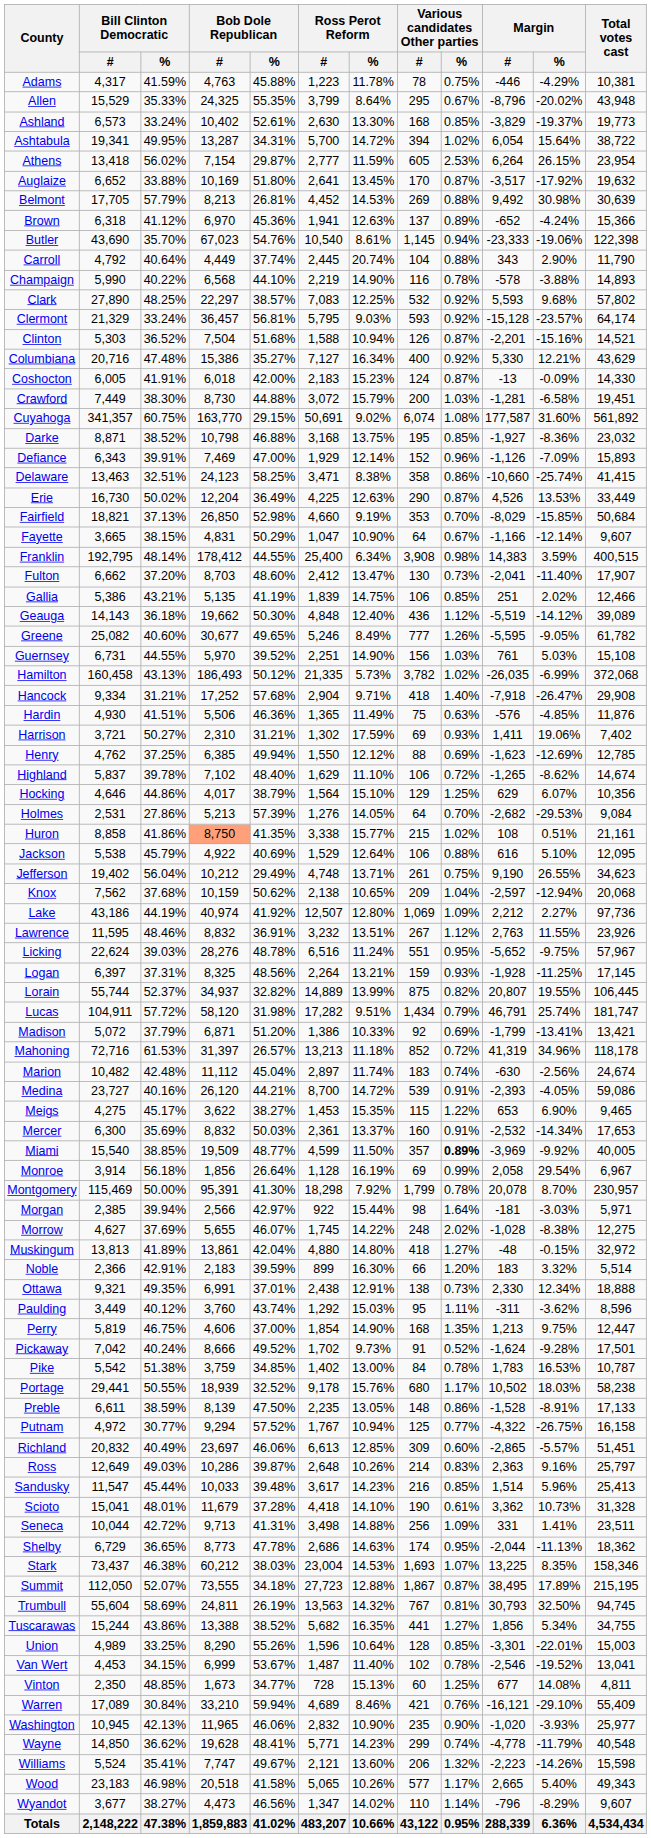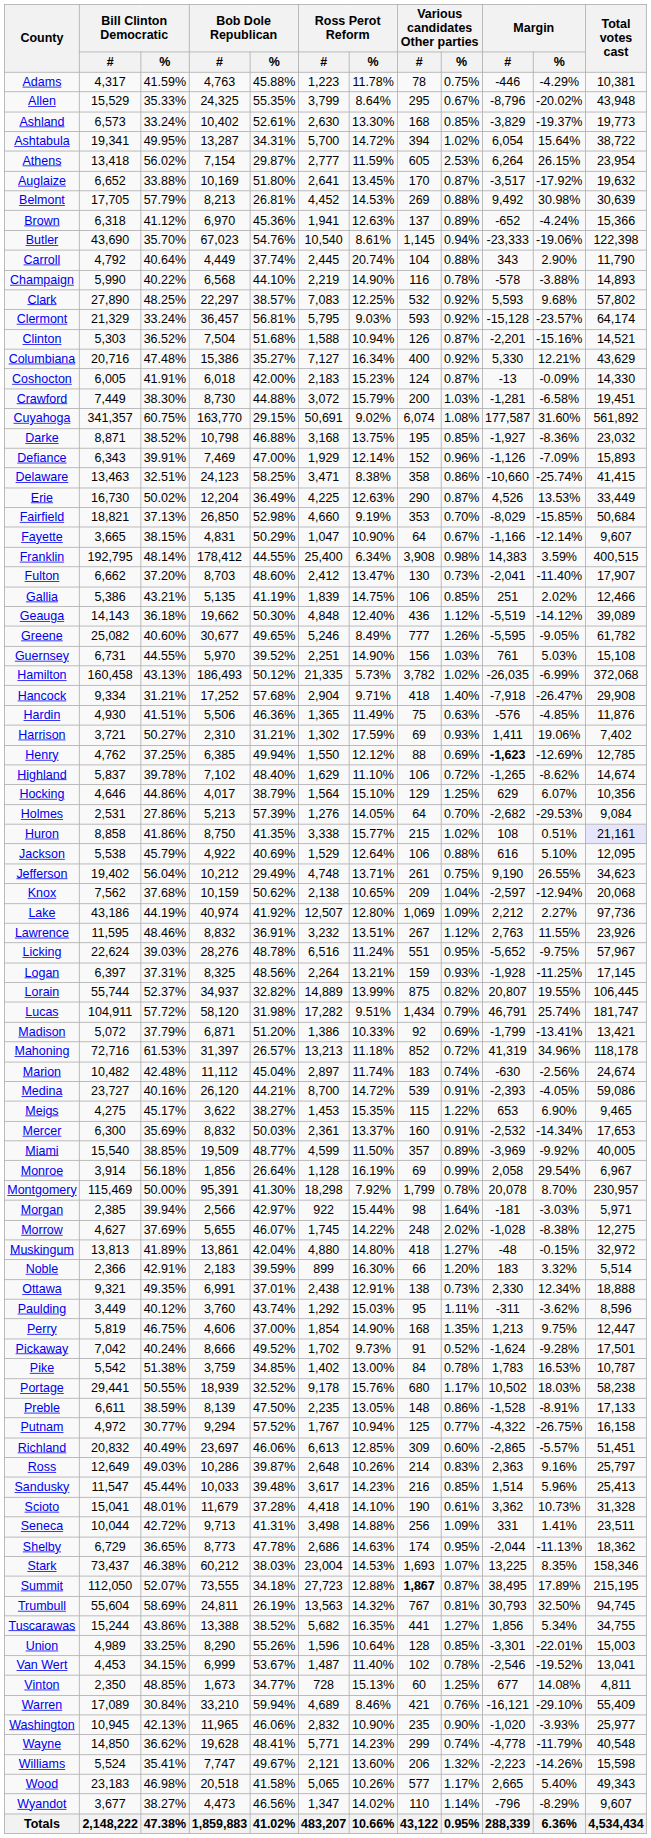(508, 755) normal -> (508, 755) bold
(219, 834) lightsalmon background -> (219, 834) no background
(616, 834) no background -> (616, 834) lavender background
(462, 1150) bold -> (462, 1150) normal
(419, 1586) normal -> (419, 1586) bold
